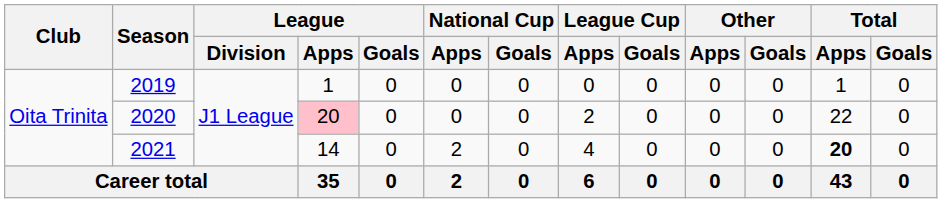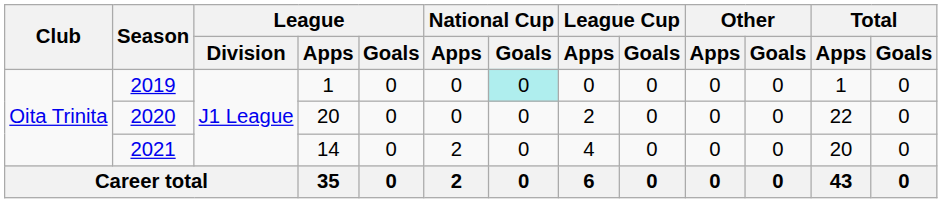(524, 85) no background -> (524, 85) paleturquoise background
(328, 117) pink background -> (328, 117) no background
(841, 149) bold -> (841, 149) normal
